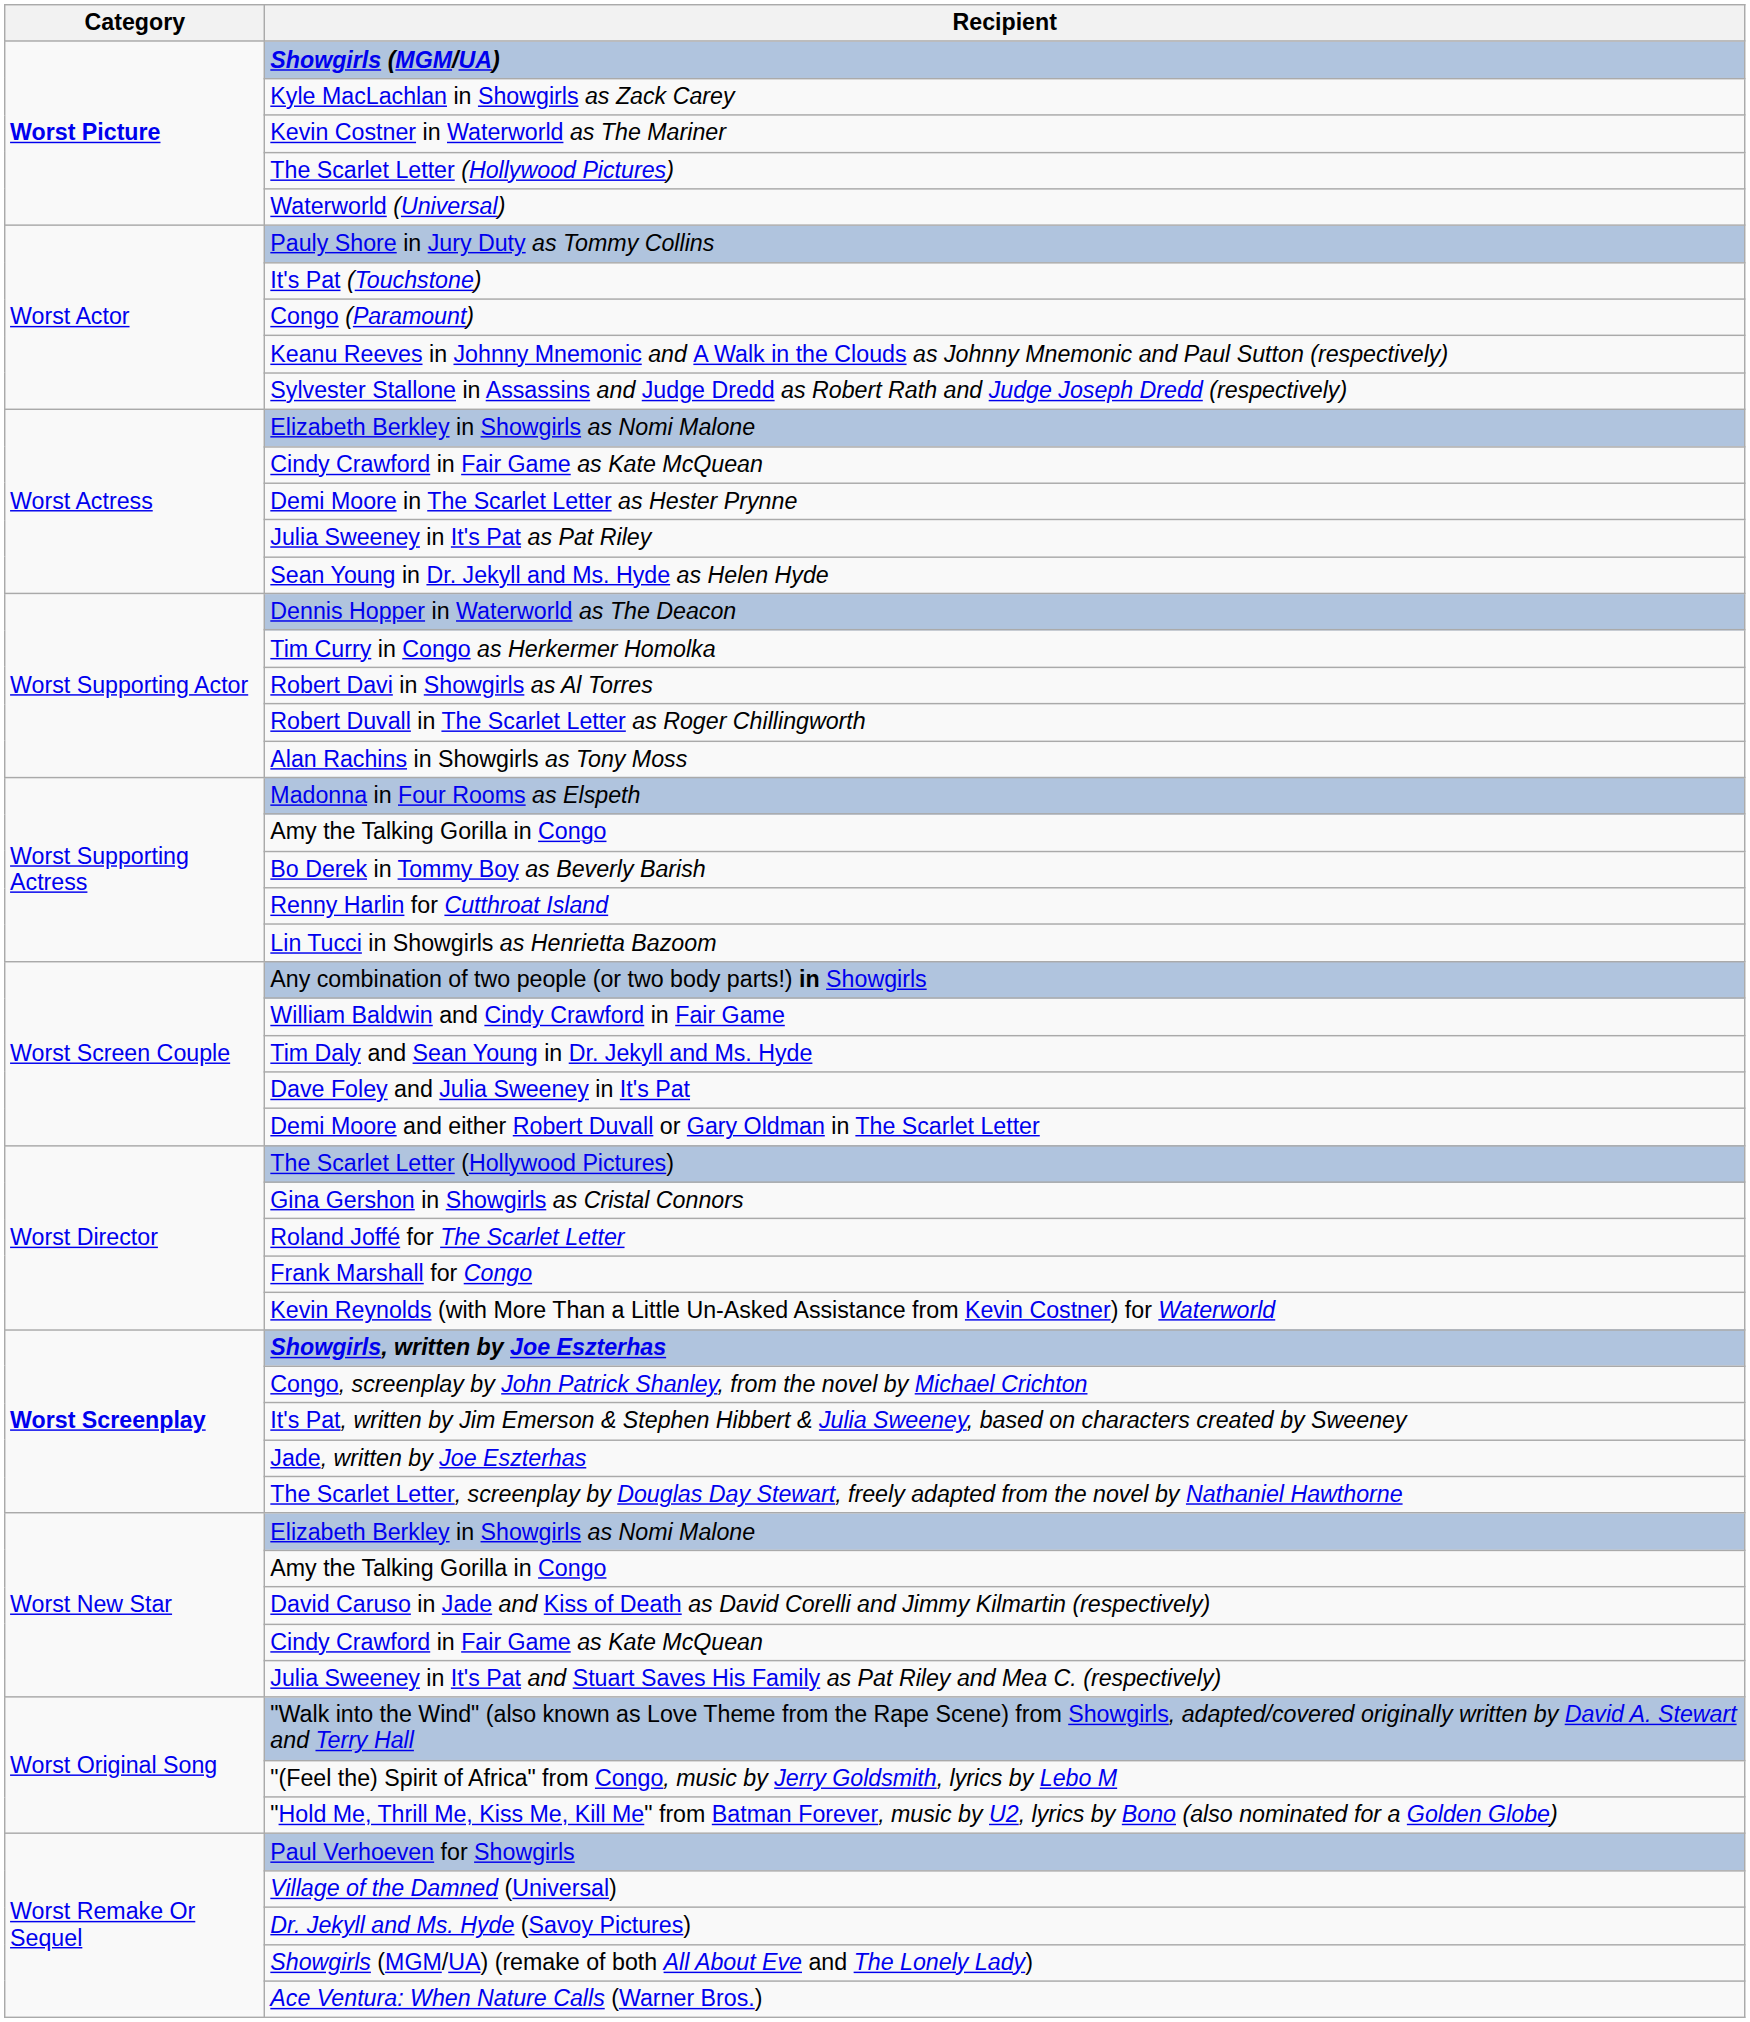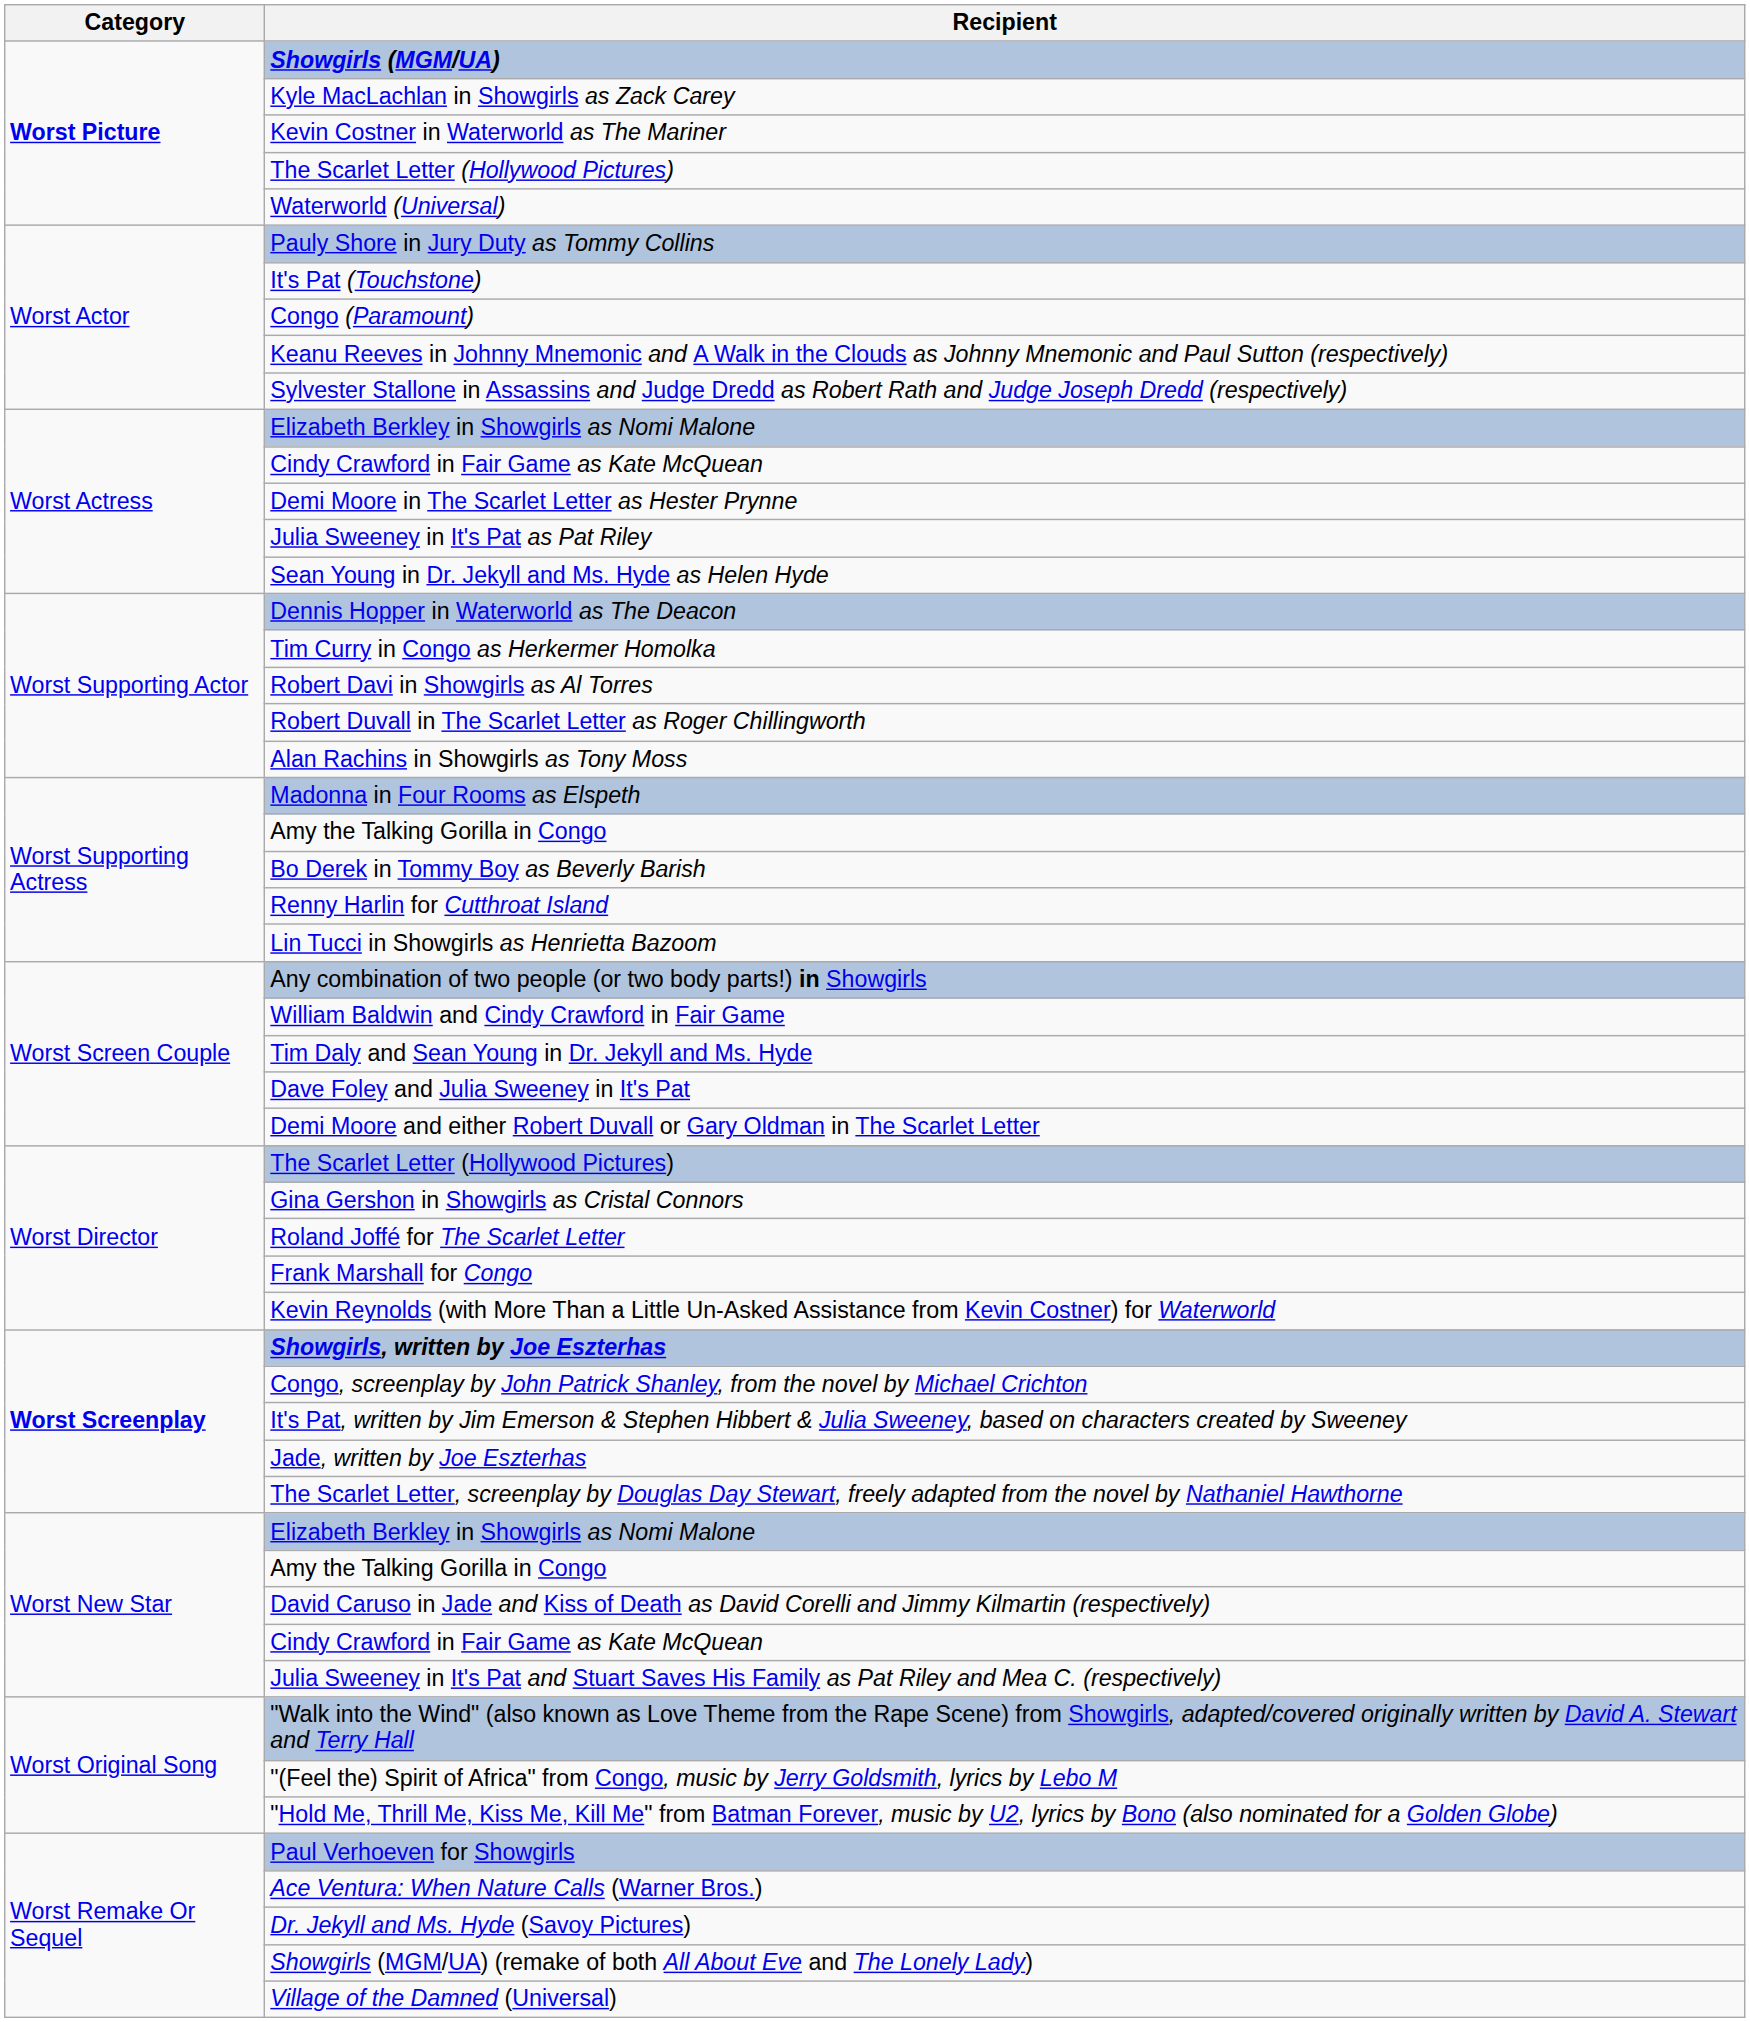(444, 1888) Village of the Damned (Universal) -> (516, 1888) Ace Ventura: When Nature Calls (Warner Bros.)
(516, 1999) Ace Ventura: When Nature Calls (Warner Bros.) -> (444, 1999) Village of the Damned (Universal)
